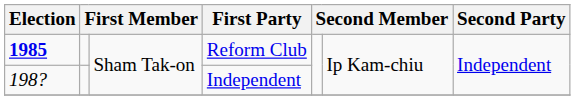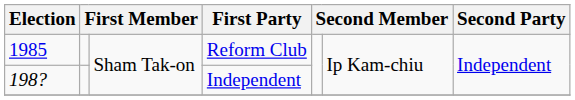(28, 49) bold -> (28, 49) normal
